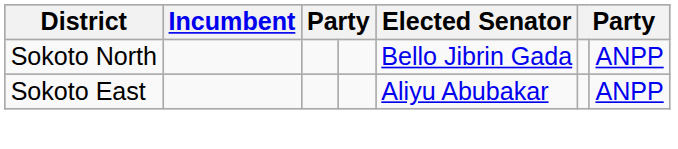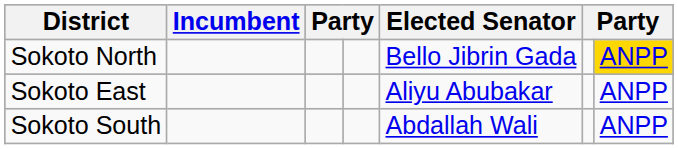(630, 56) no background -> (634, 56) gold background
+ row: (86, 126)
